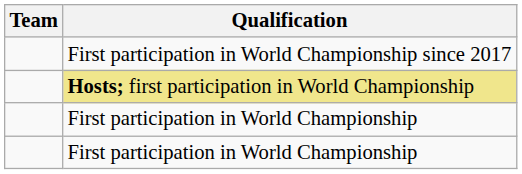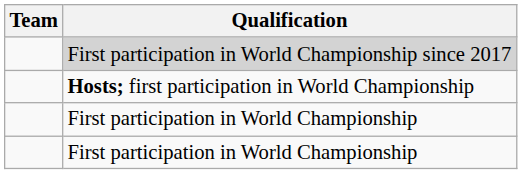(289, 53) no background -> (289, 53) lightgrey background
(271, 86) khaki background -> (271, 86) no background
